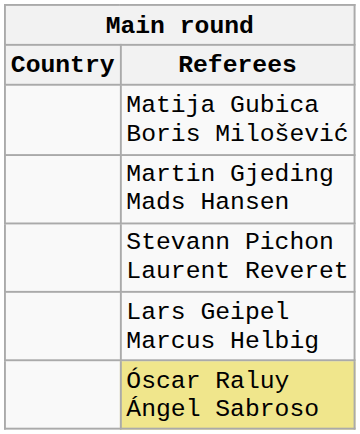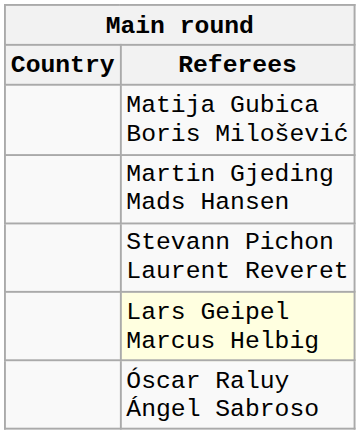(223, 326) no background -> (223, 326) lightyellow background
(223, 395) khaki background -> (223, 395) no background
